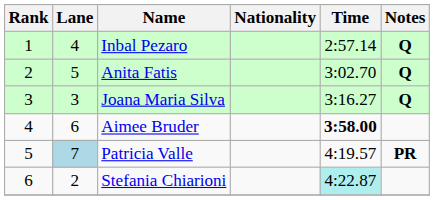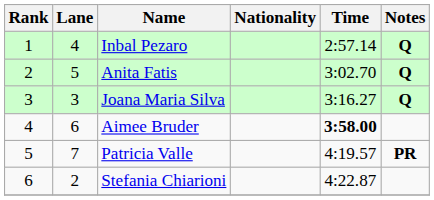(75, 153) lightblue background -> (75, 153) no background
(350, 180) paleturquoise background -> (350, 180) no background
